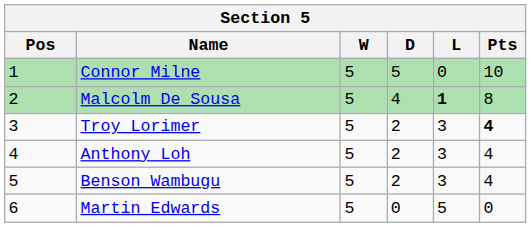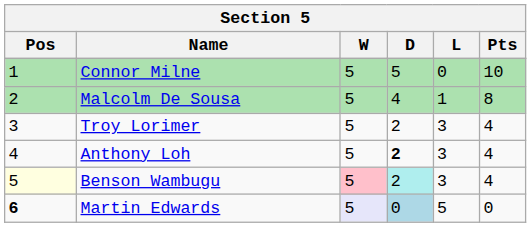(442, 100) bold -> (442, 100) normal
(488, 127) bold -> (488, 127) normal
(396, 154) normal -> (396, 154) bold
(14, 181) no background -> (14, 181) lightyellow background
(349, 181) no background -> (349, 181) pink background
(396, 181) no background -> (396, 181) paleturquoise background
(14, 208) normal -> (14, 208) bold
(349, 208) no background -> (349, 208) lavender background
(396, 208) no background -> (396, 208) lightblue background
